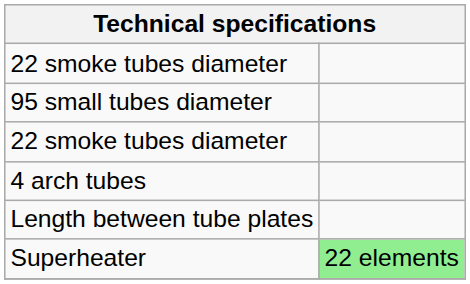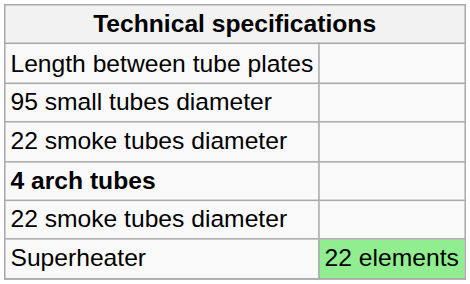(149, 63) 22 smoke tubes diameter -> (162, 63) Length between tube plates
(78, 180) normal -> (83, 180) bold
(162, 219) Length between tube plates -> (149, 219) 22 smoke tubes diameter
